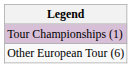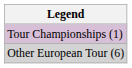(66, 53) no background -> (66, 53) lightgrey background
